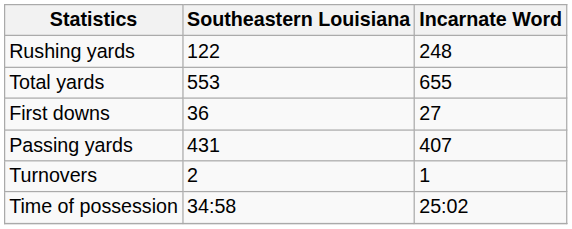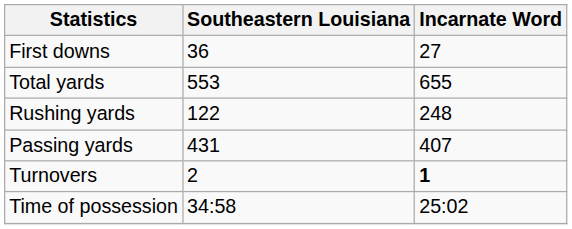rows swapped: (59, 113) <-> (72, 51)
(425, 176) normal -> (425, 176) bold
